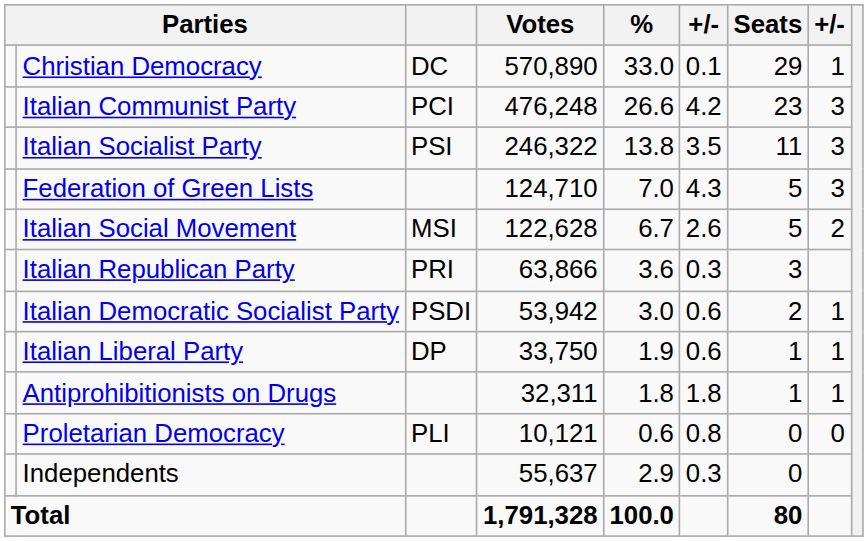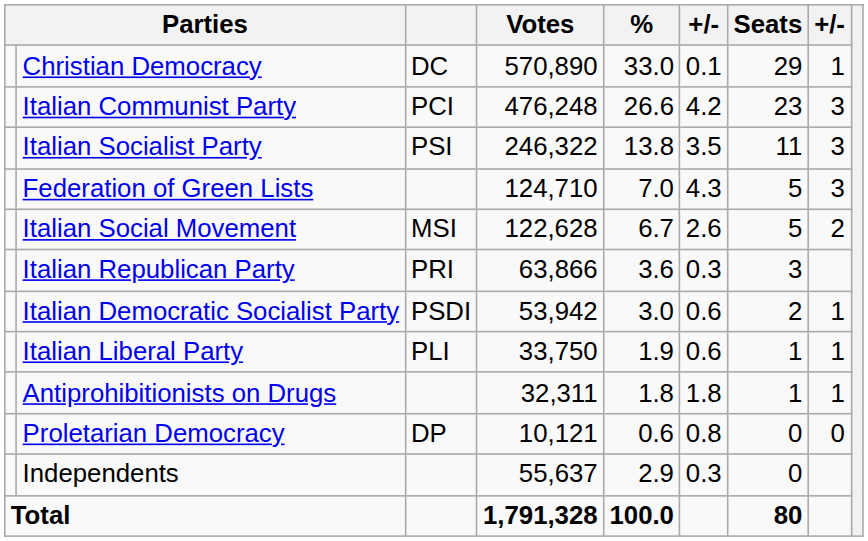(429, 351) DP -> (430, 351) PLI
(430, 433) PLI -> (429, 433) DP
